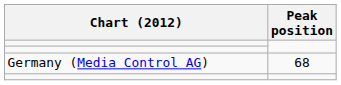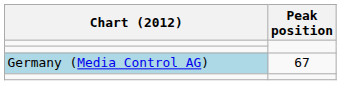(108, 63) no background -> (108, 63) lightblue background
(302, 63) 68 -> (302, 63) 67
